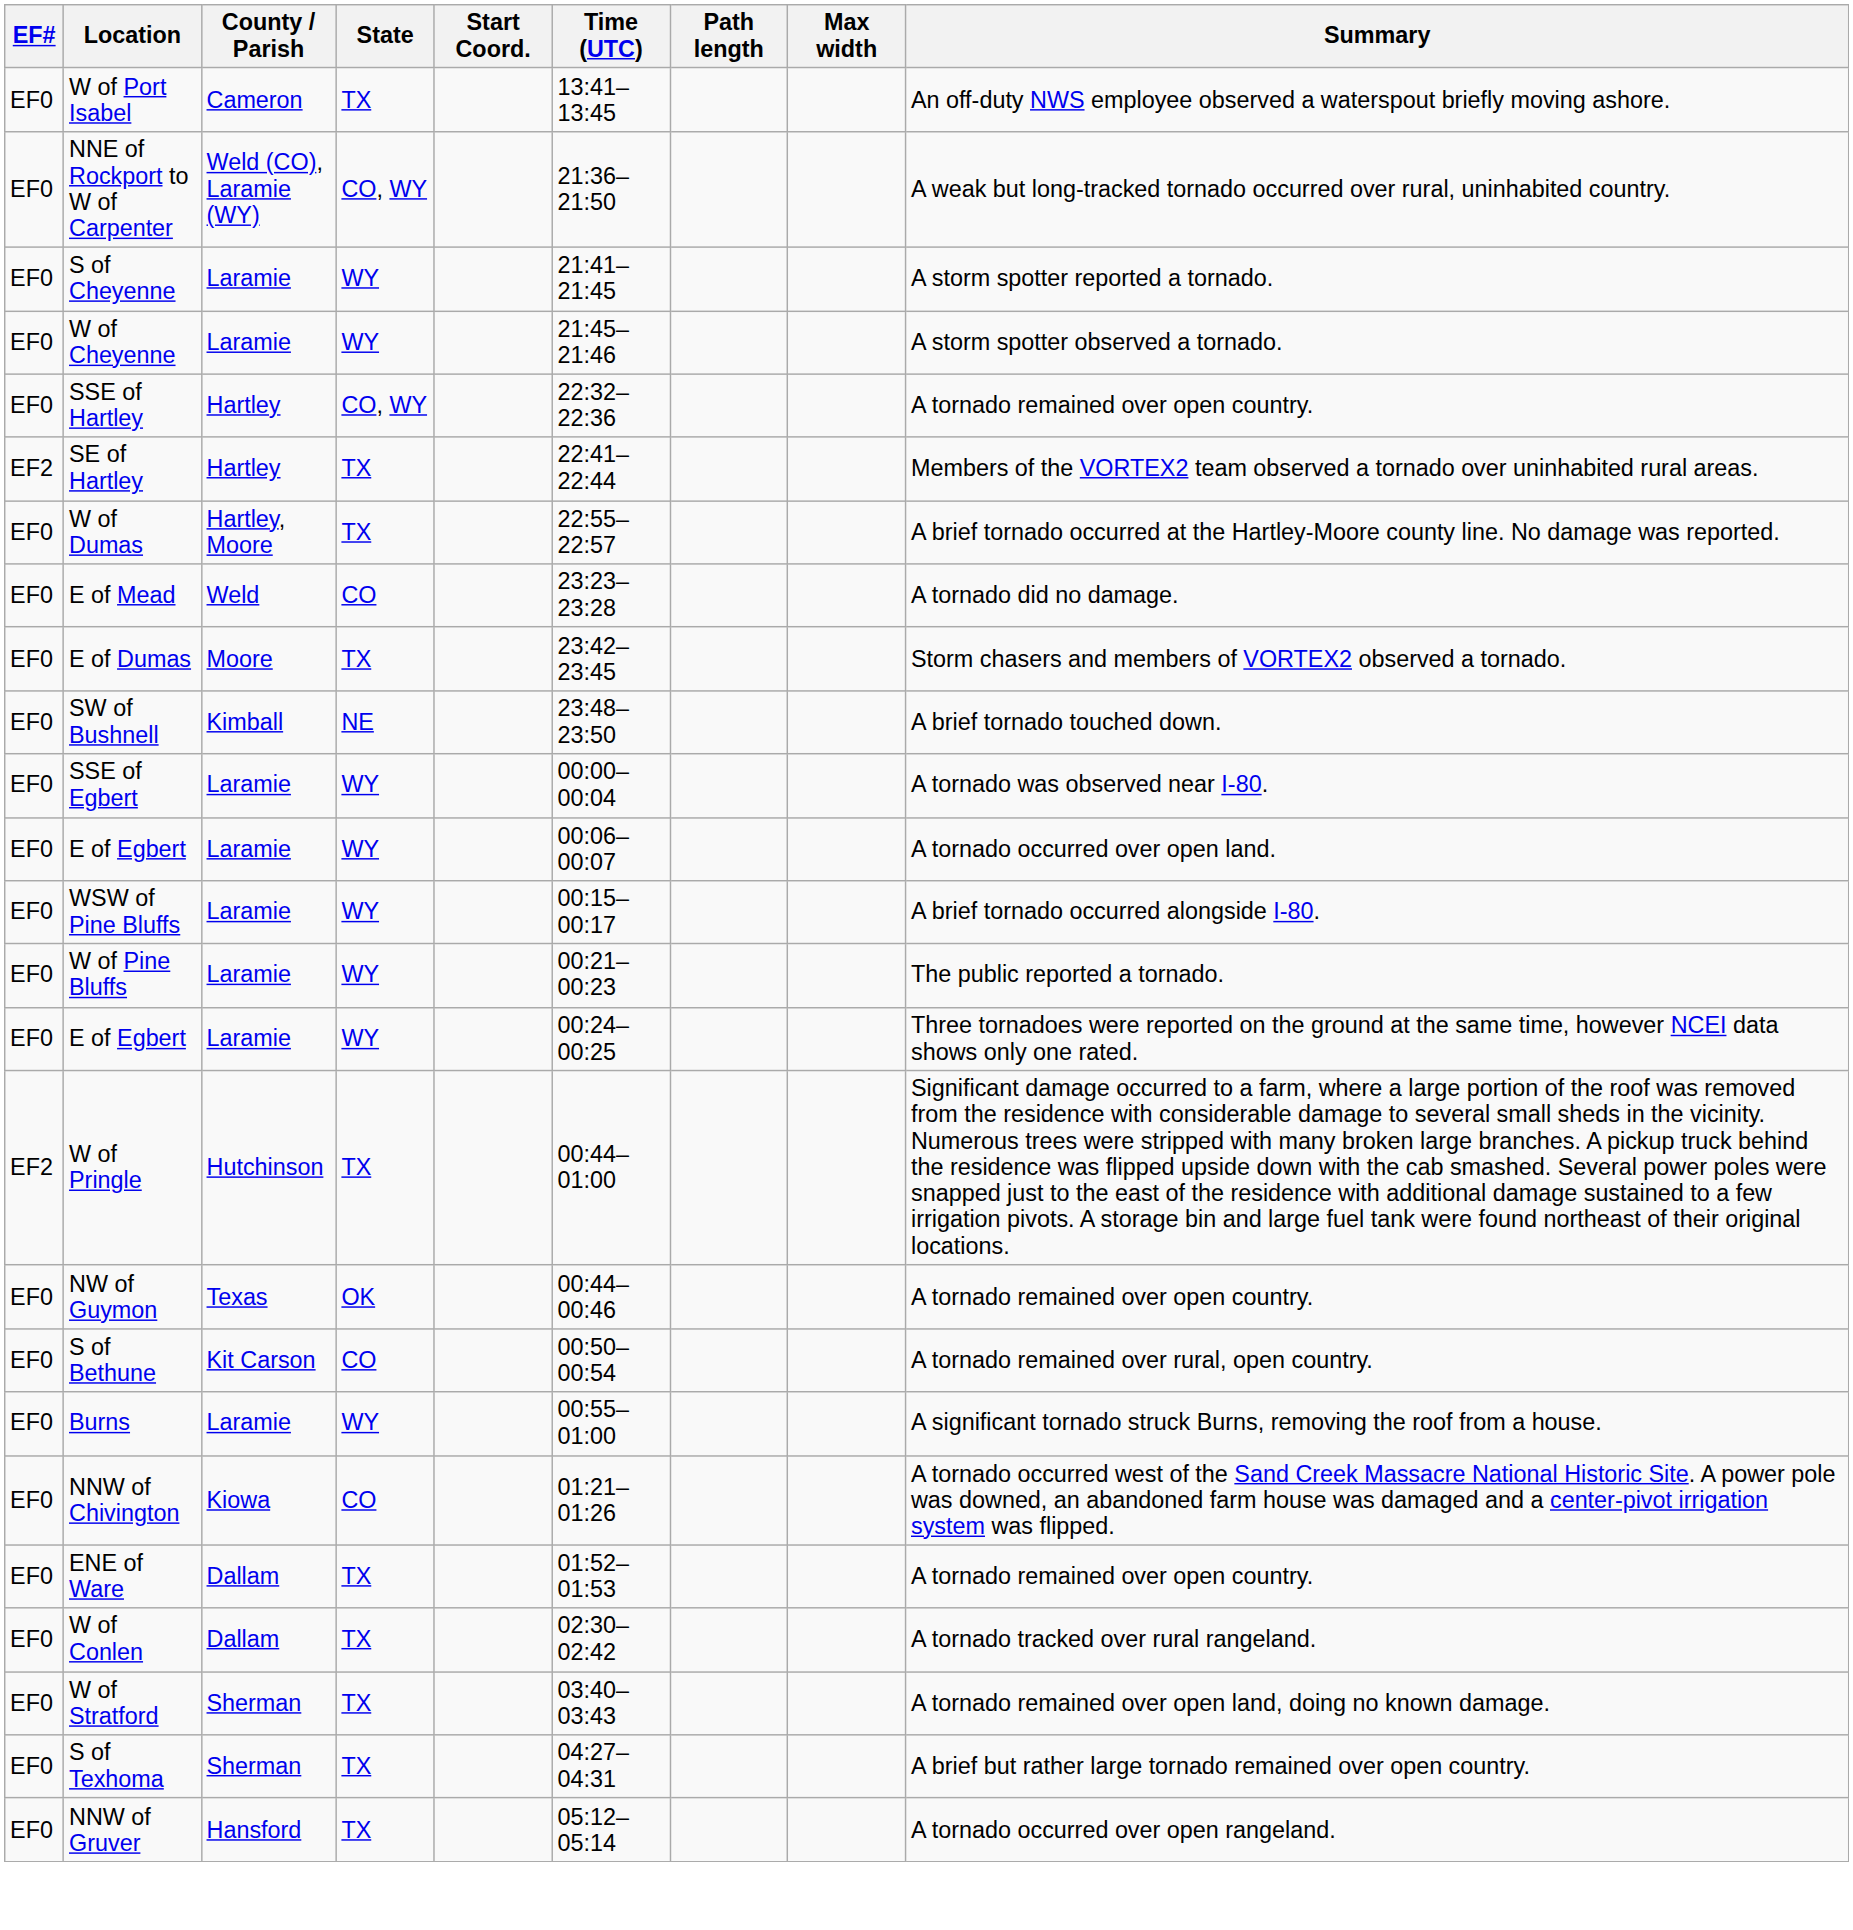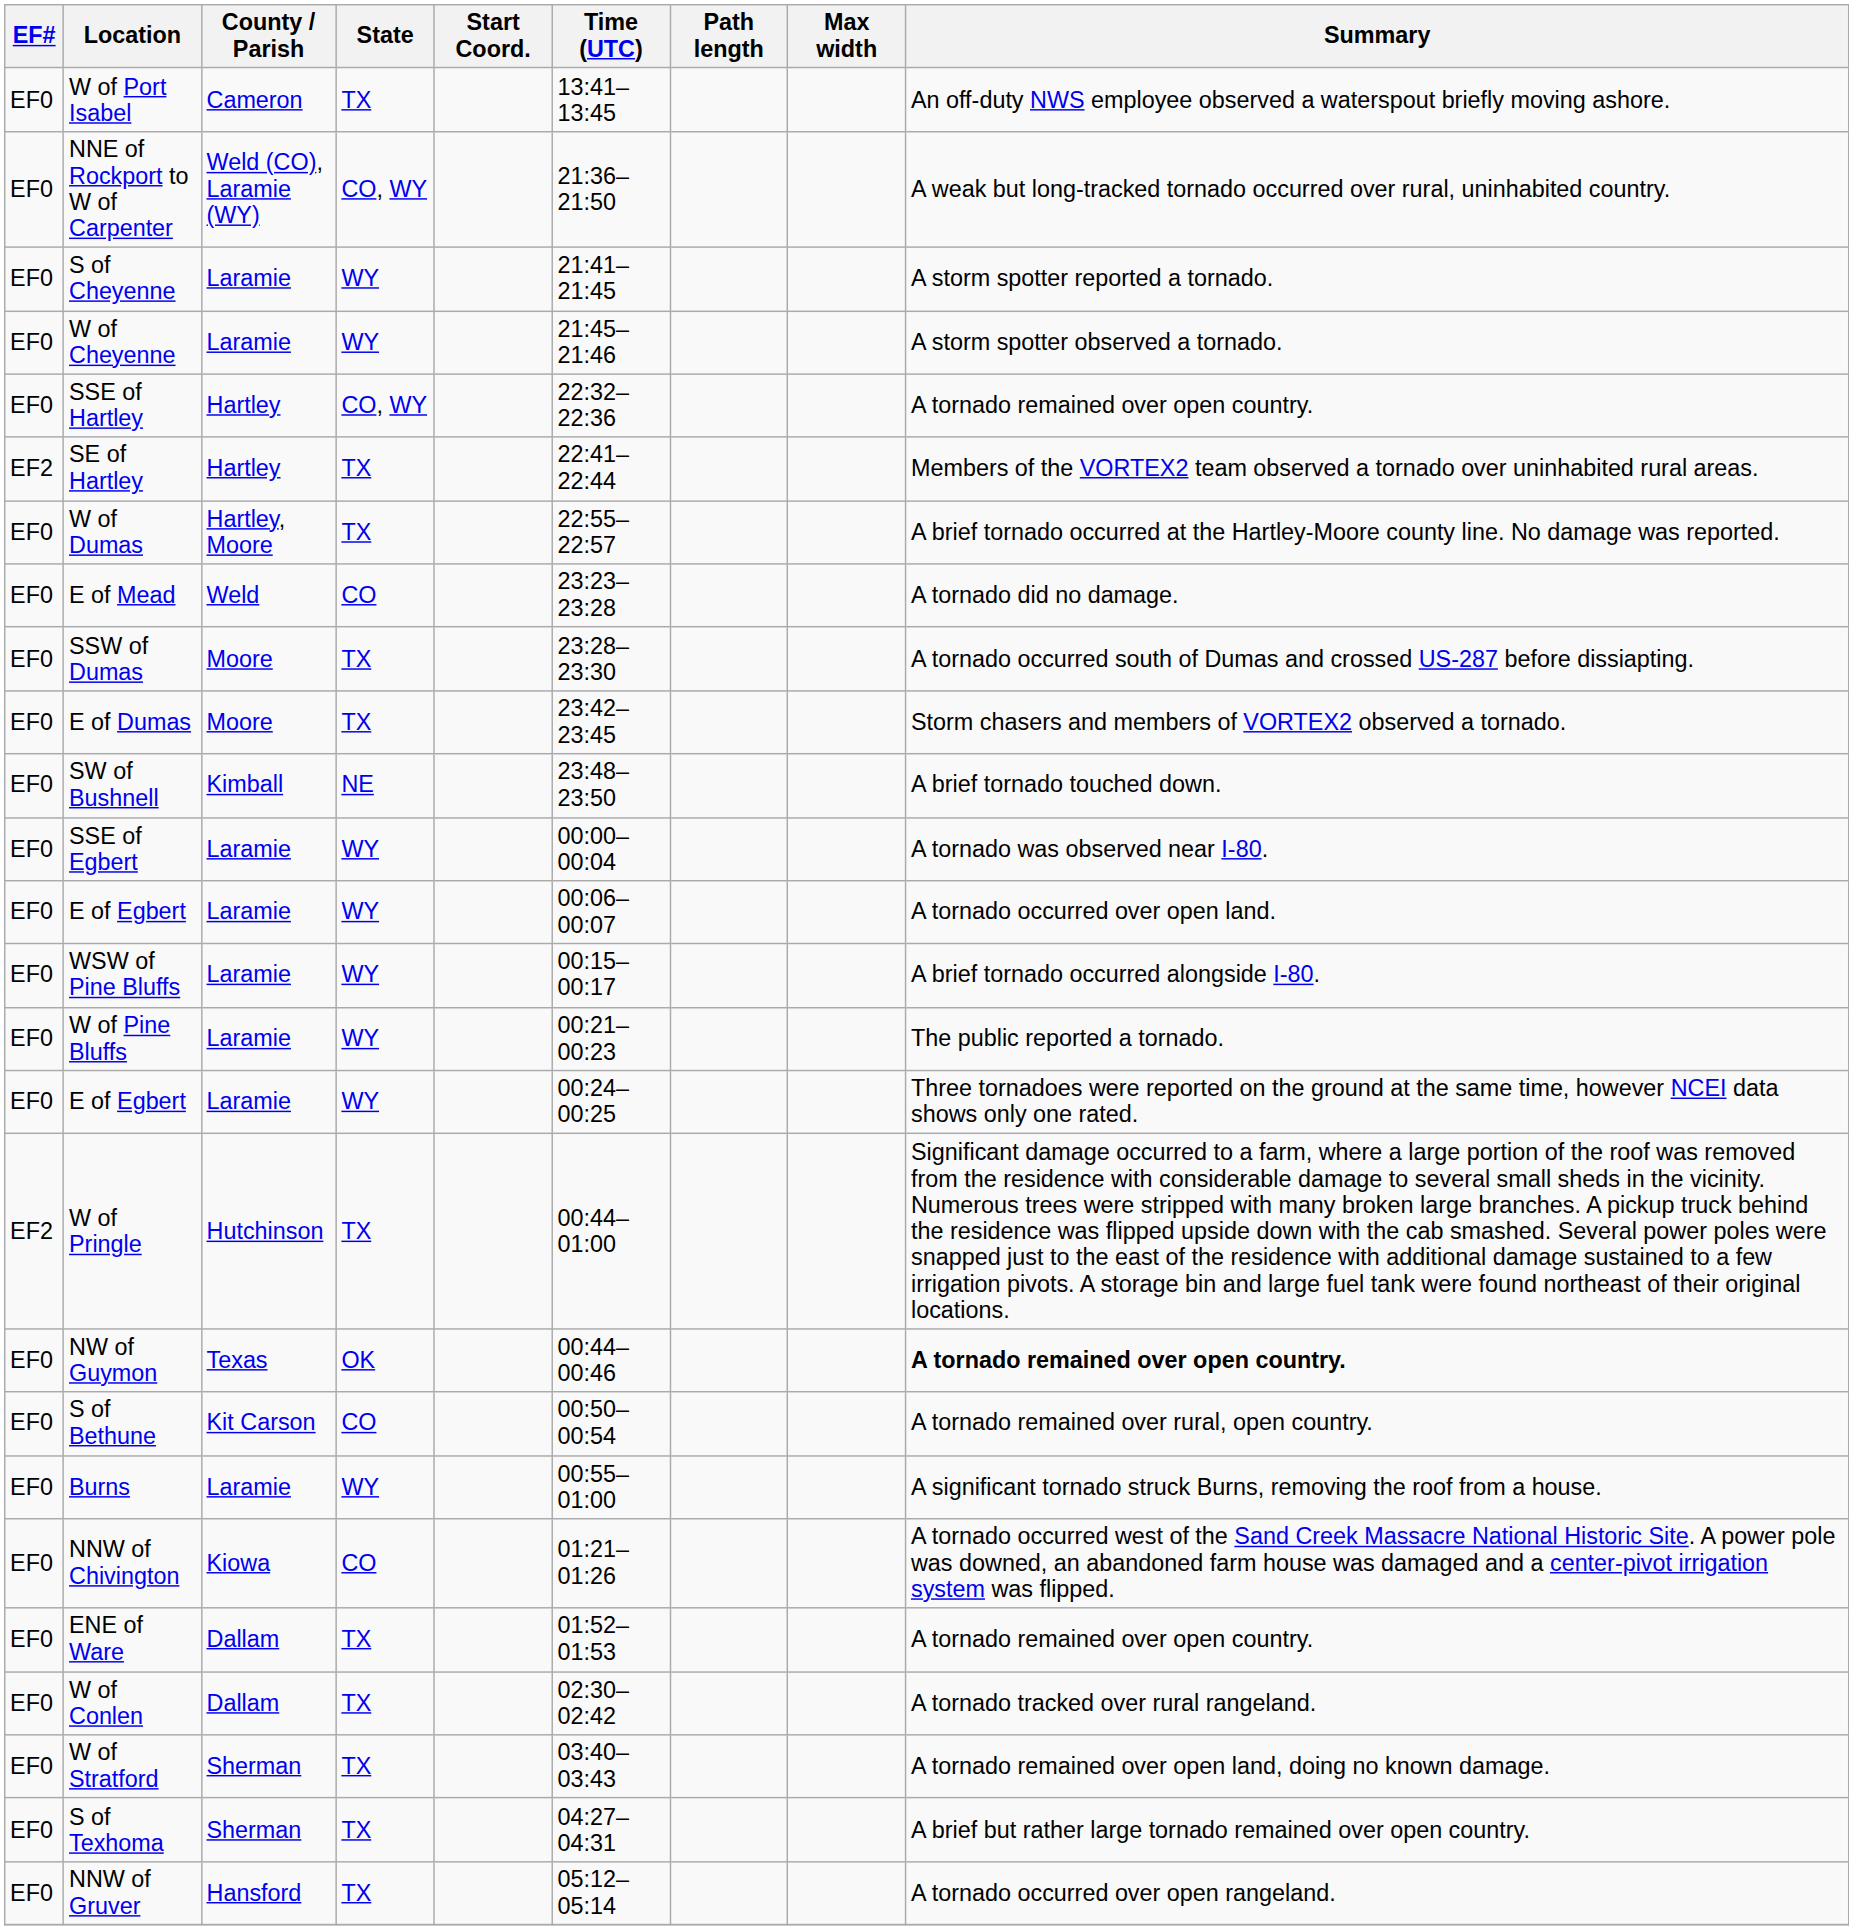+ row: (109, 658)
(1112, 1296) normal -> (1128, 1360) bold
